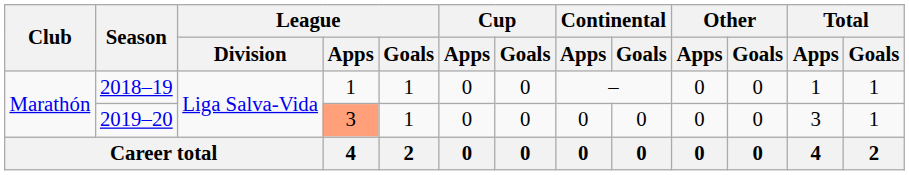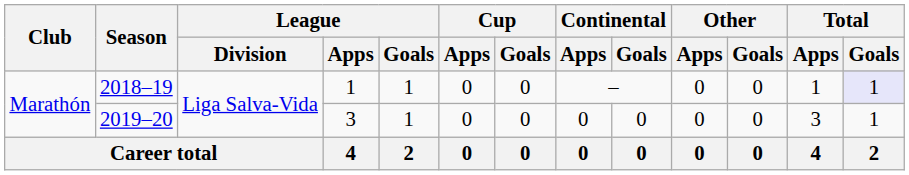(874, 86) no background -> (874, 86) lavender background
(351, 119) lightsalmon background -> (351, 119) no background
